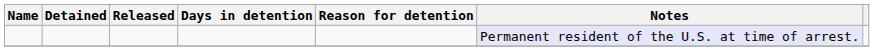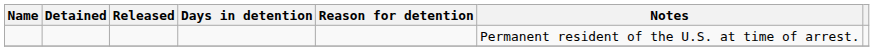(670, 36) lavender background -> (670, 36) no background
